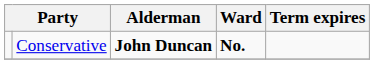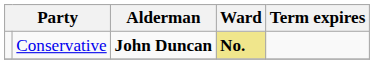(233, 45) no background -> (233, 45) khaki background
